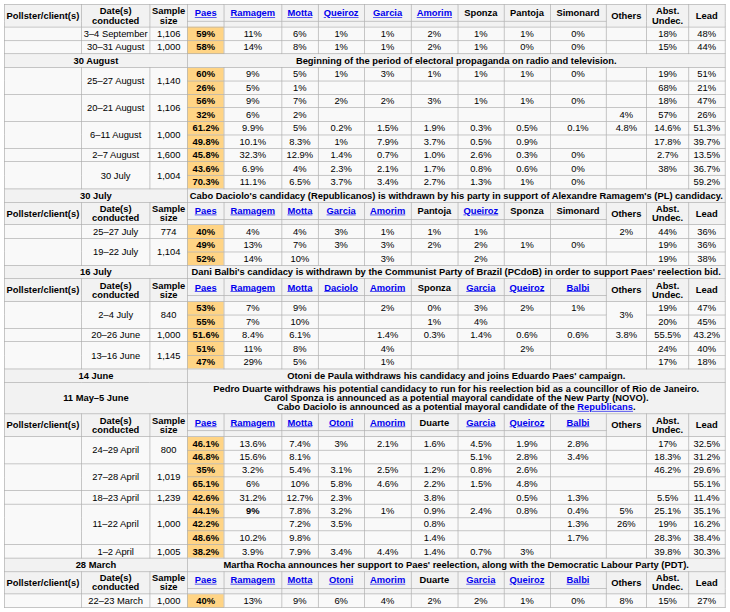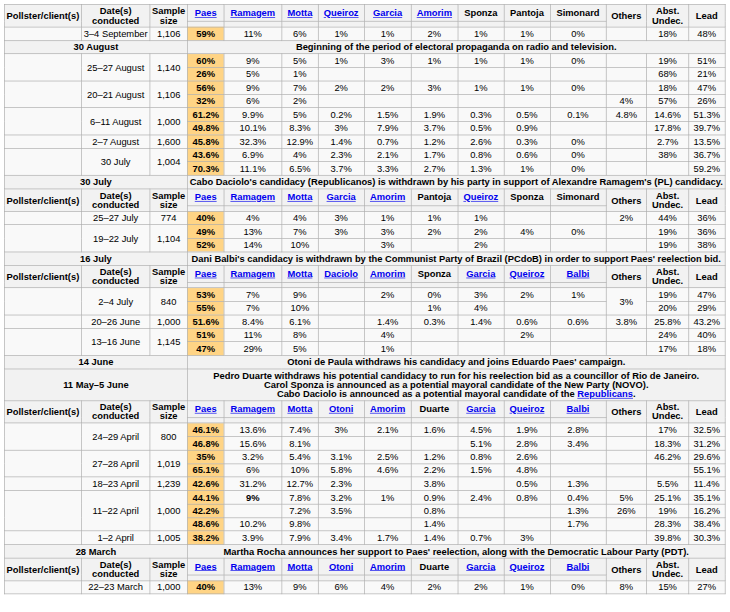- row: (116, 48)
(341, 142) 1% -> (341, 128) 3%
(434, 155) 1.0% -> (434, 142) 1.2%
(388, 182) 3.4% -> (388, 169) 3.3%
(527, 245) 1% -> (527, 232) 4%
(707, 322) 45% -> (707, 309) 29%
(668, 335) 55.5% -> (668, 322) 25.8%
(388, 552) 4.4% -> (388, 538) 1.7%
